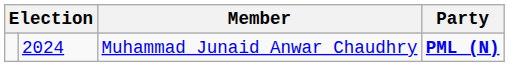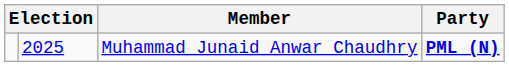(43, 48) 2024 -> (43, 48) 2025
